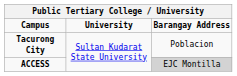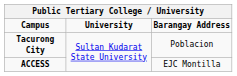(192, 64) lightgrey background -> (192, 64) no background
